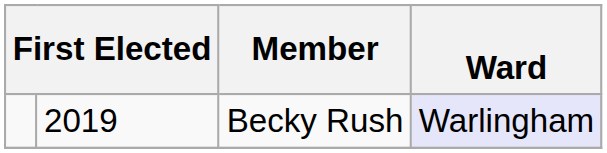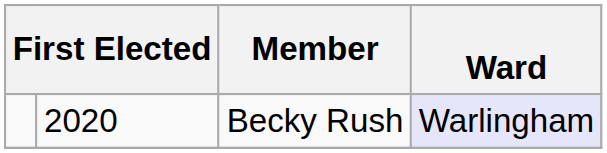(81, 120) 2019 -> (81, 120) 2020
